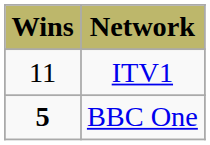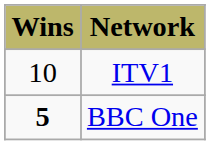(43, 71) 11 -> (43, 71) 10
